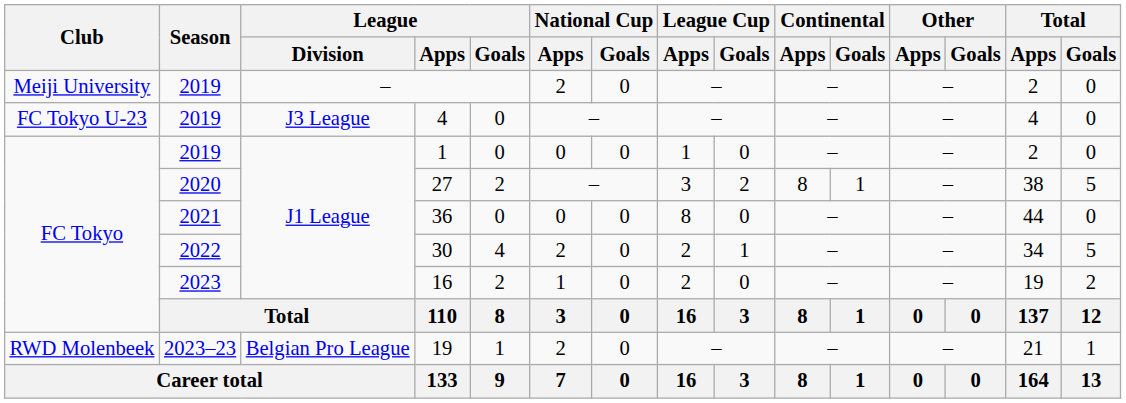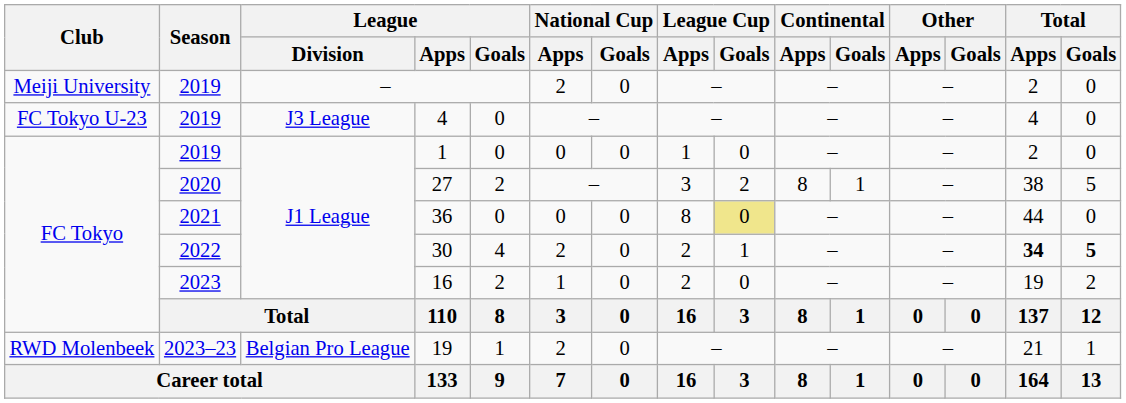(744, 217) no background -> (744, 217) khaki background
(1033, 250) normal -> (1033, 250) bold
(1091, 250) normal -> (1091, 250) bold
